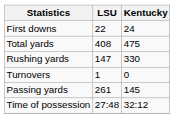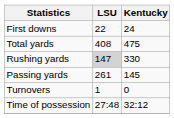(103, 59) no background -> (103, 59) lightgrey background
rows swapped: (37, 90) <-> (28, 74)
